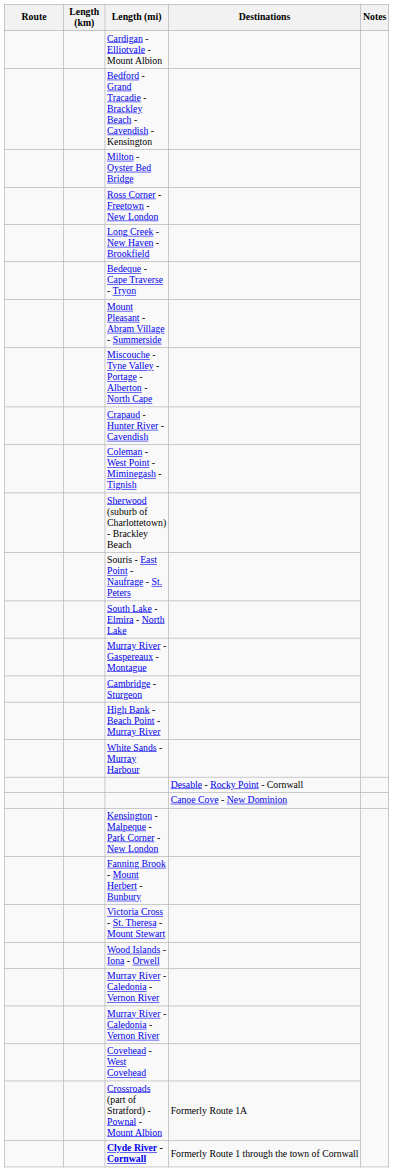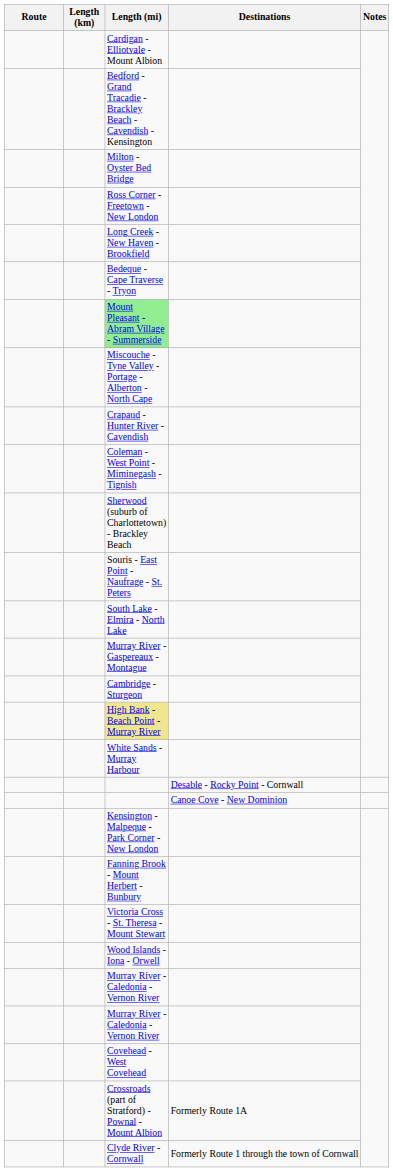(136, 323) no background -> (136, 323) lightgreen background
(134, 721) no background -> (134, 721) khaki background
(135, 1153) bold -> (134, 1153) normal
